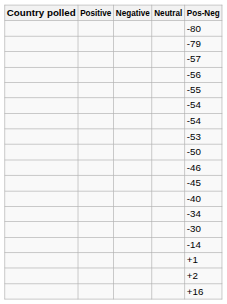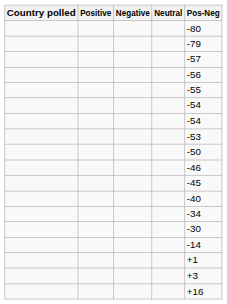(192, 276) +2 -> (192, 276) +3
